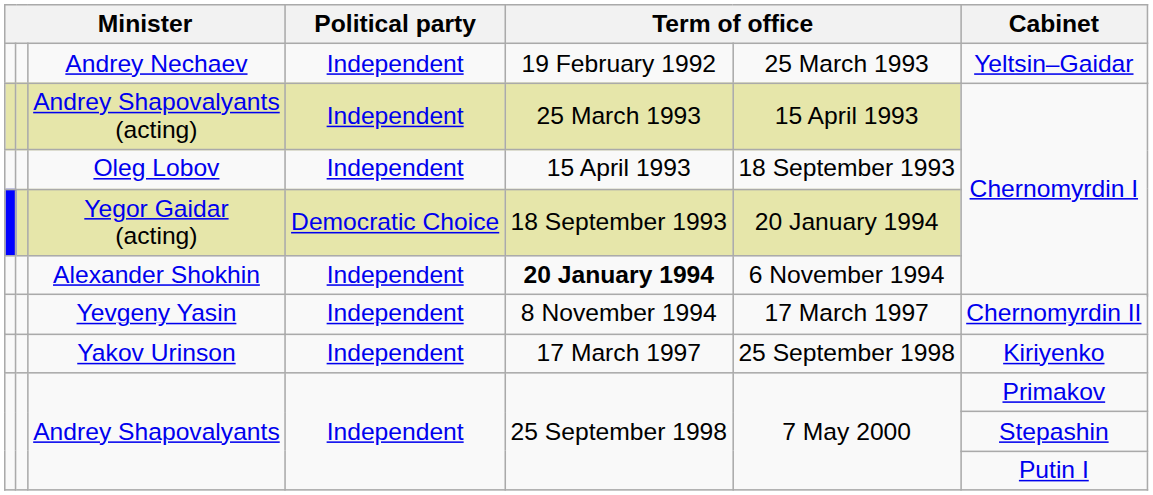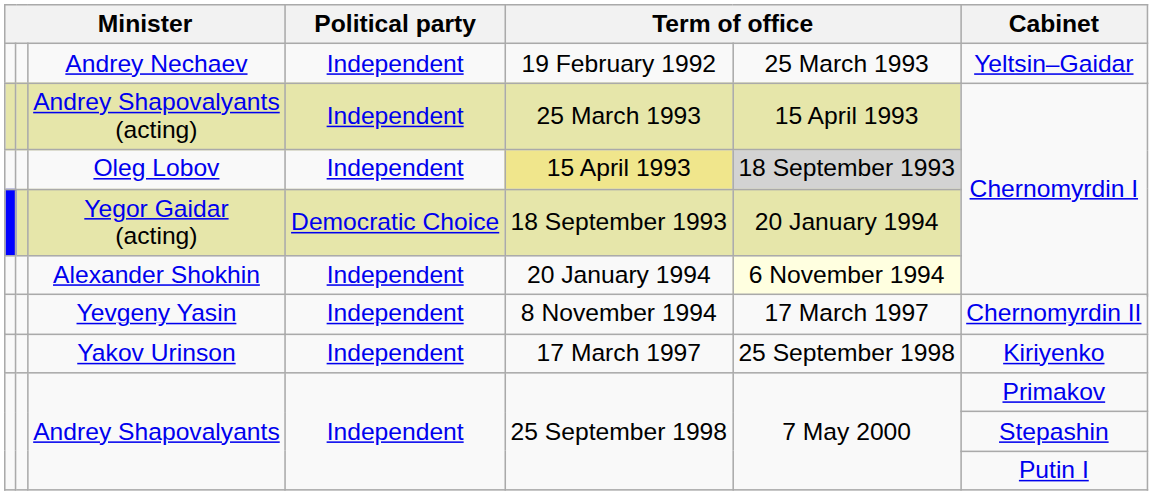(619, 168) no background -> (619, 168) khaki background
(847, 168) no background -> (847, 168) lightgrey background
(619, 274) bold -> (619, 274) normal
(847, 274) no background -> (847, 274) lightyellow background
